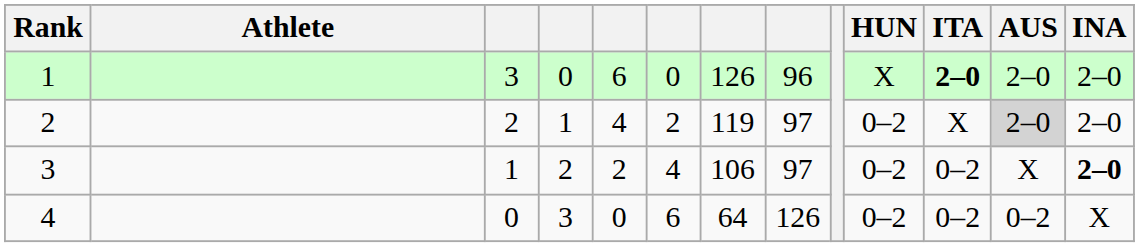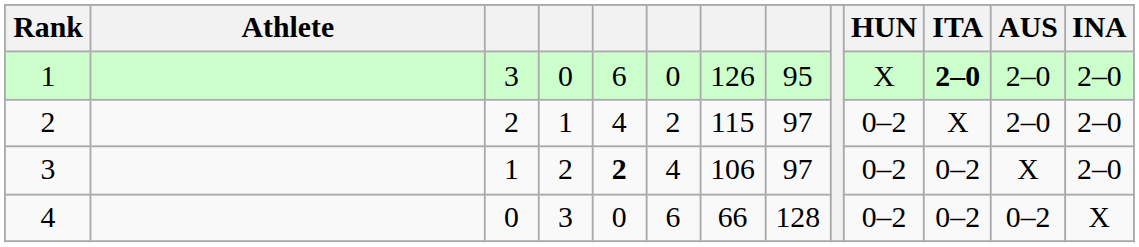(798, 75) 96 -> (798, 75) 95
(733, 122) 119 -> (733, 122) 115
(1028, 122) lightgrey background -> (1028, 122) no background
(619, 169) normal -> (619, 169) bold
(1099, 169) bold -> (1099, 169) normal
(733, 216) 64 -> (733, 216) 66
(798, 216) 126 -> (798, 216) 128
